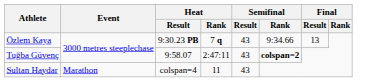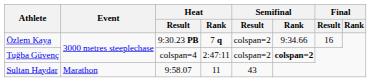(245, 40) 43 -> (252, 40) colspan=2
(315, 40) 13 -> (329, 40) 16
(178, 55) 9:58.07 -> (178, 55) colspan=4
(245, 55) 43 -> (252, 55) colspan=2
(178, 70) colspan=4 -> (178, 70) 9:58.07
